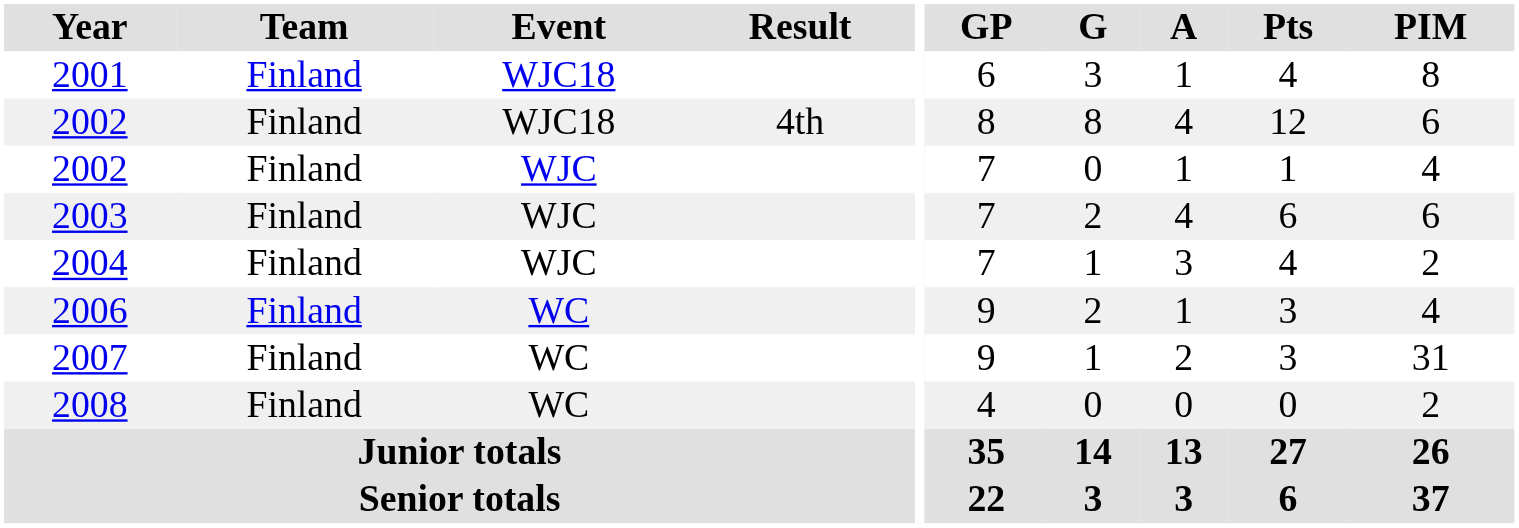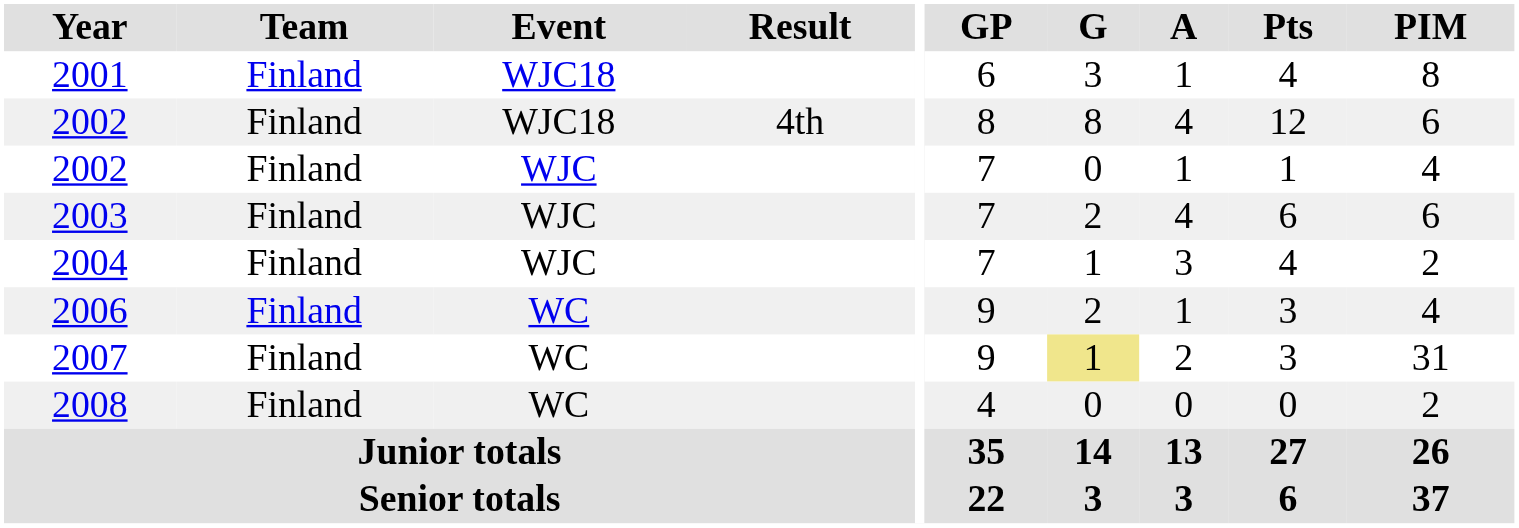(1093, 357) no background -> (1093, 357) khaki background
